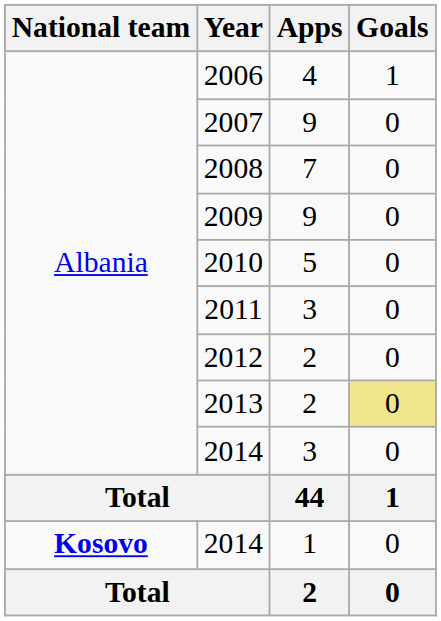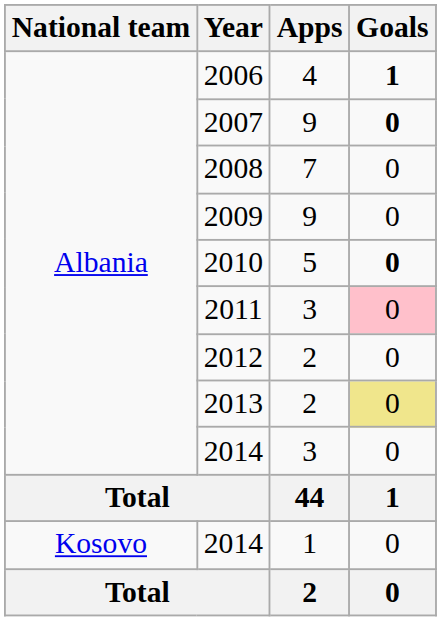(392, 74) normal -> (392, 74) bold
(392, 121) normal -> (392, 121) bold
(392, 262) normal -> (392, 262) bold
(392, 309) no background -> (392, 309) pink background
(101, 544) bold -> (101, 544) normal
